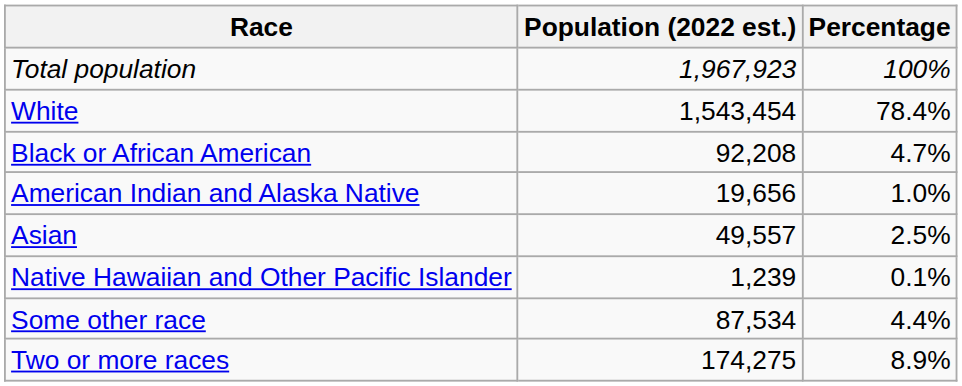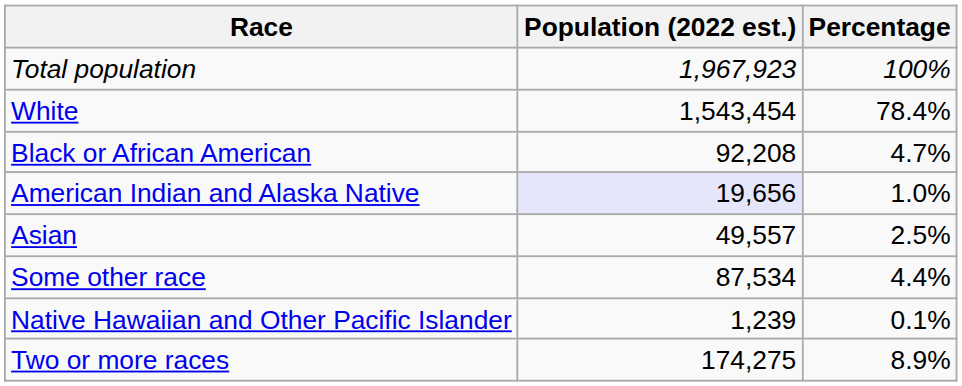(756, 194) no background -> (756, 194) lavender background
rows swapped: (261, 277) <-> (108, 318)
